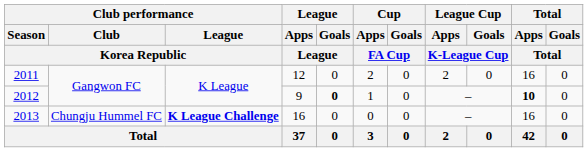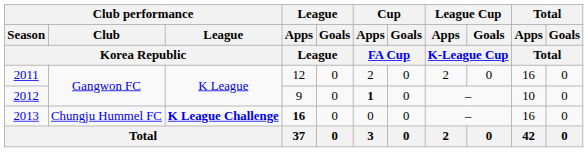(335, 95) bold -> (335, 95) normal
(370, 95) normal -> (370, 95) bold
(529, 95) bold -> (529, 95) normal
(299, 116) normal -> (299, 116) bold
